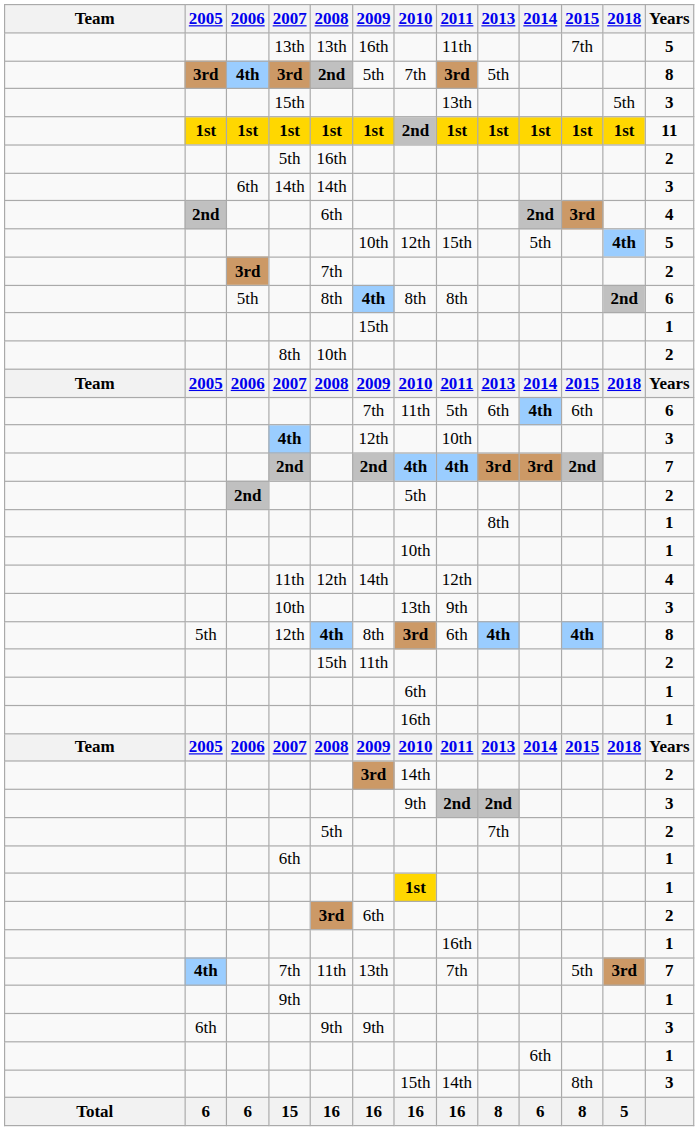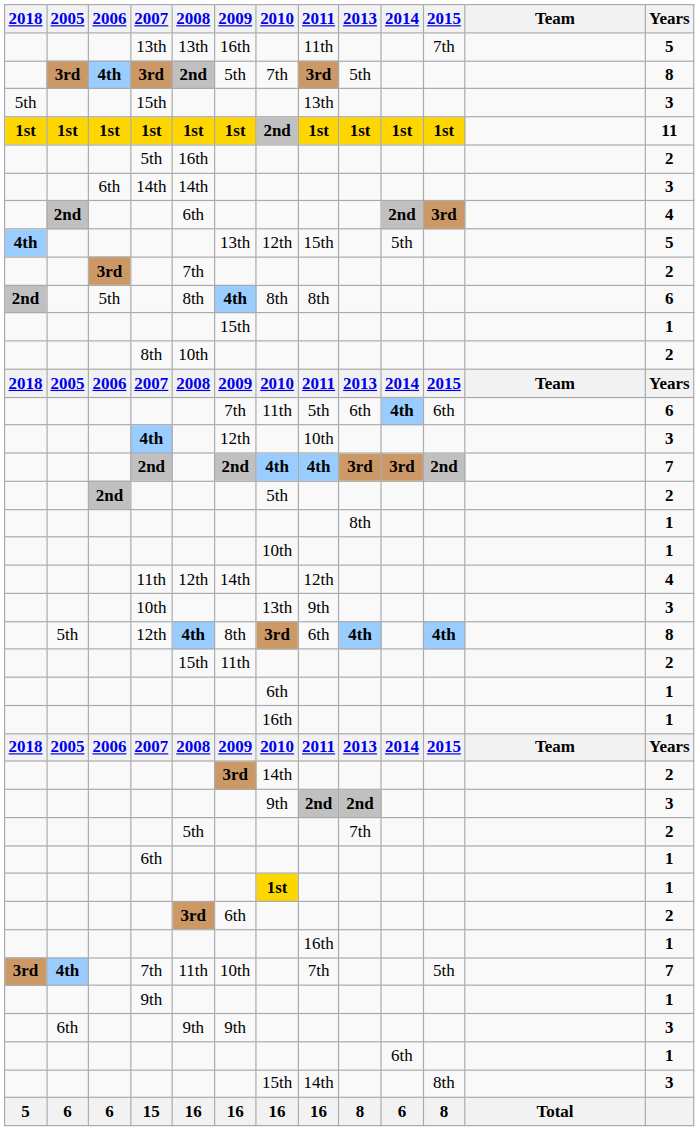columns swapped: (95, 18) <-> (624, 18)
(374, 243) 10th -> (235, 243) 13th
(374, 971) 13th -> (235, 971) 10th
